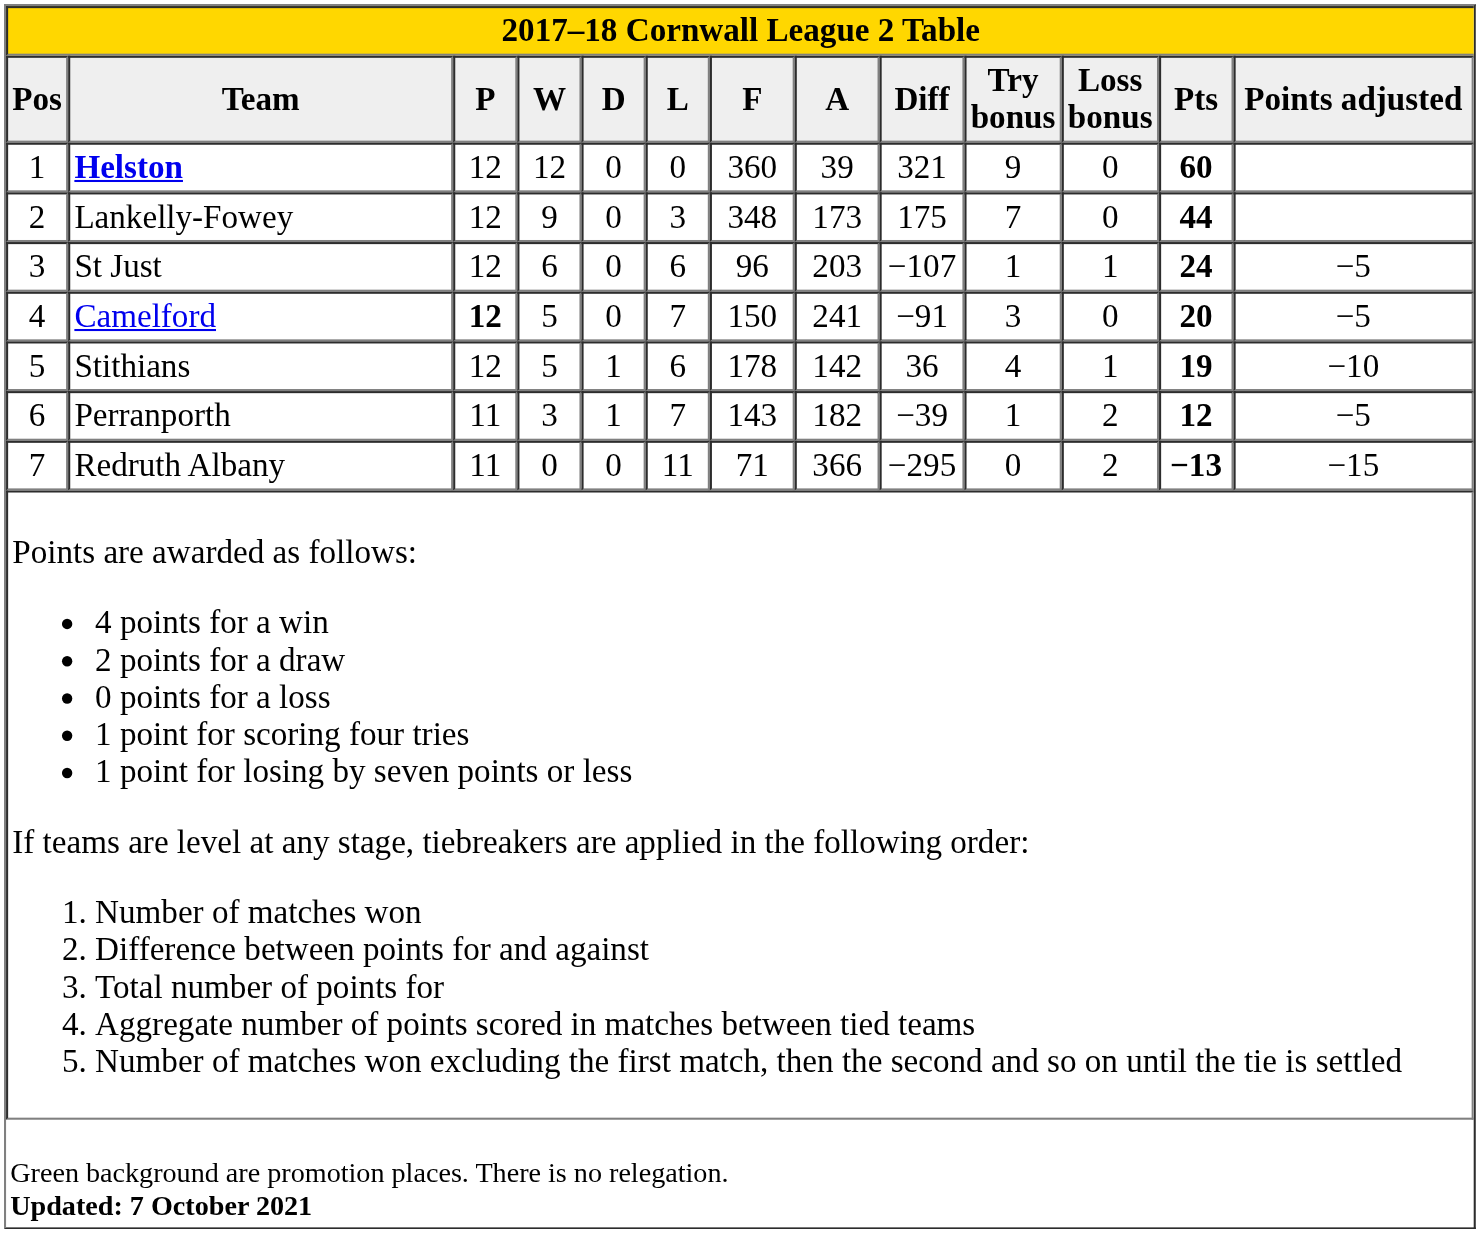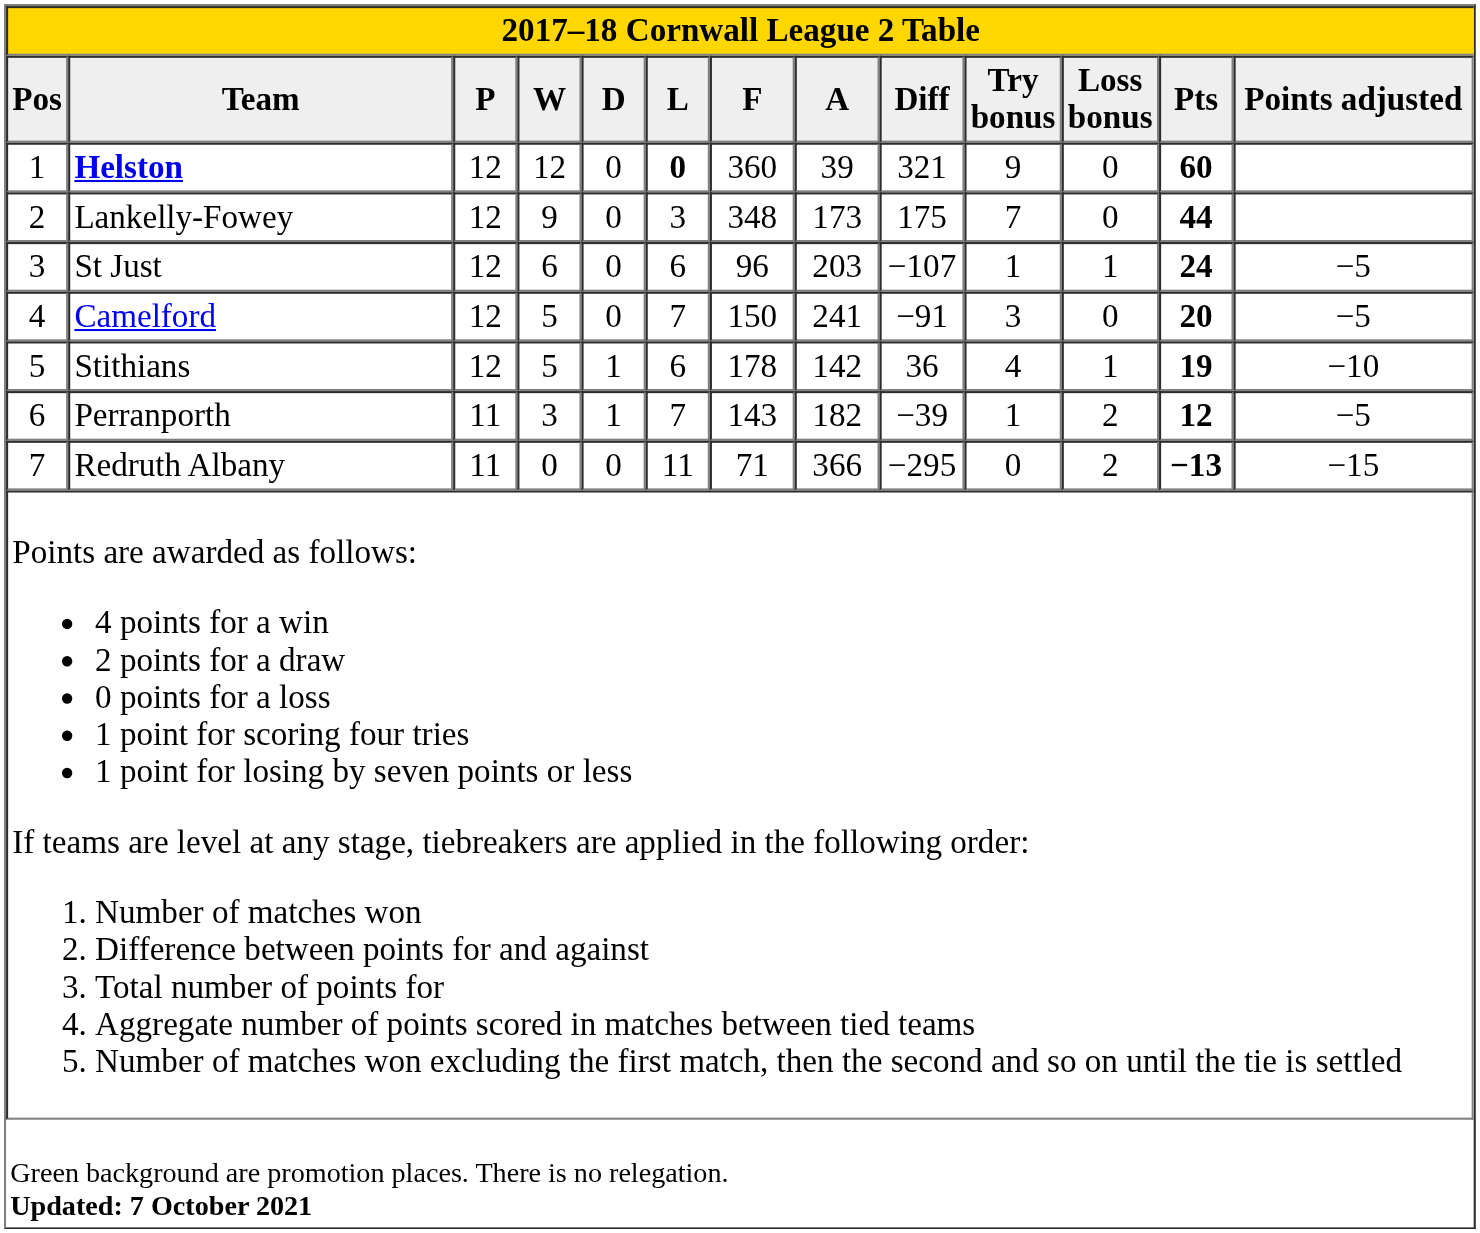(678, 166) normal -> (678, 166) bold
(485, 316) bold -> (485, 316) normal
